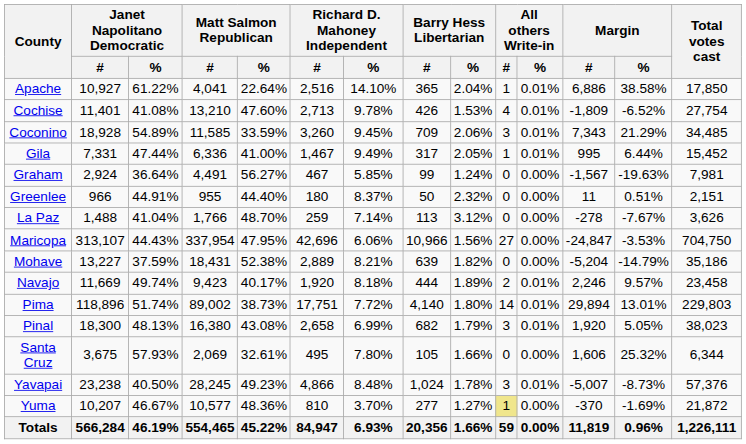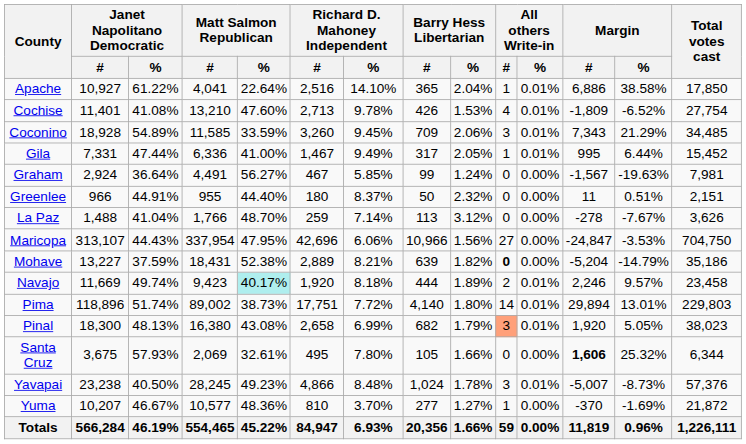(506, 261) normal -> (506, 261) bold
(264, 283) no background -> (264, 283) paleturquoise background
(506, 326) no background -> (506, 326) lightsalmon background
(589, 355) normal -> (589, 355) bold
(506, 406) khaki background -> (506, 406) no background
